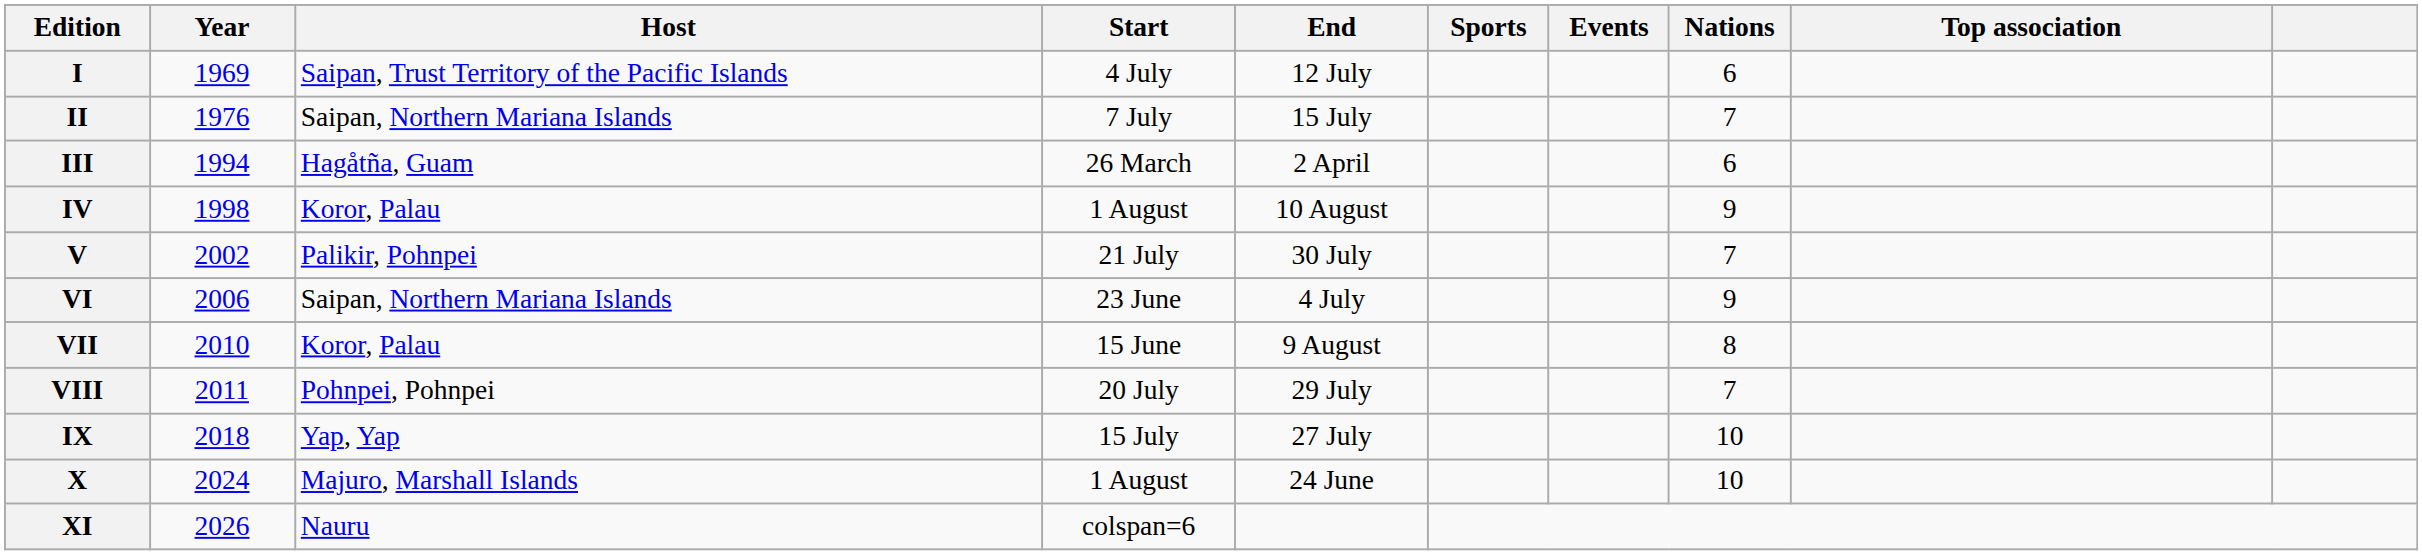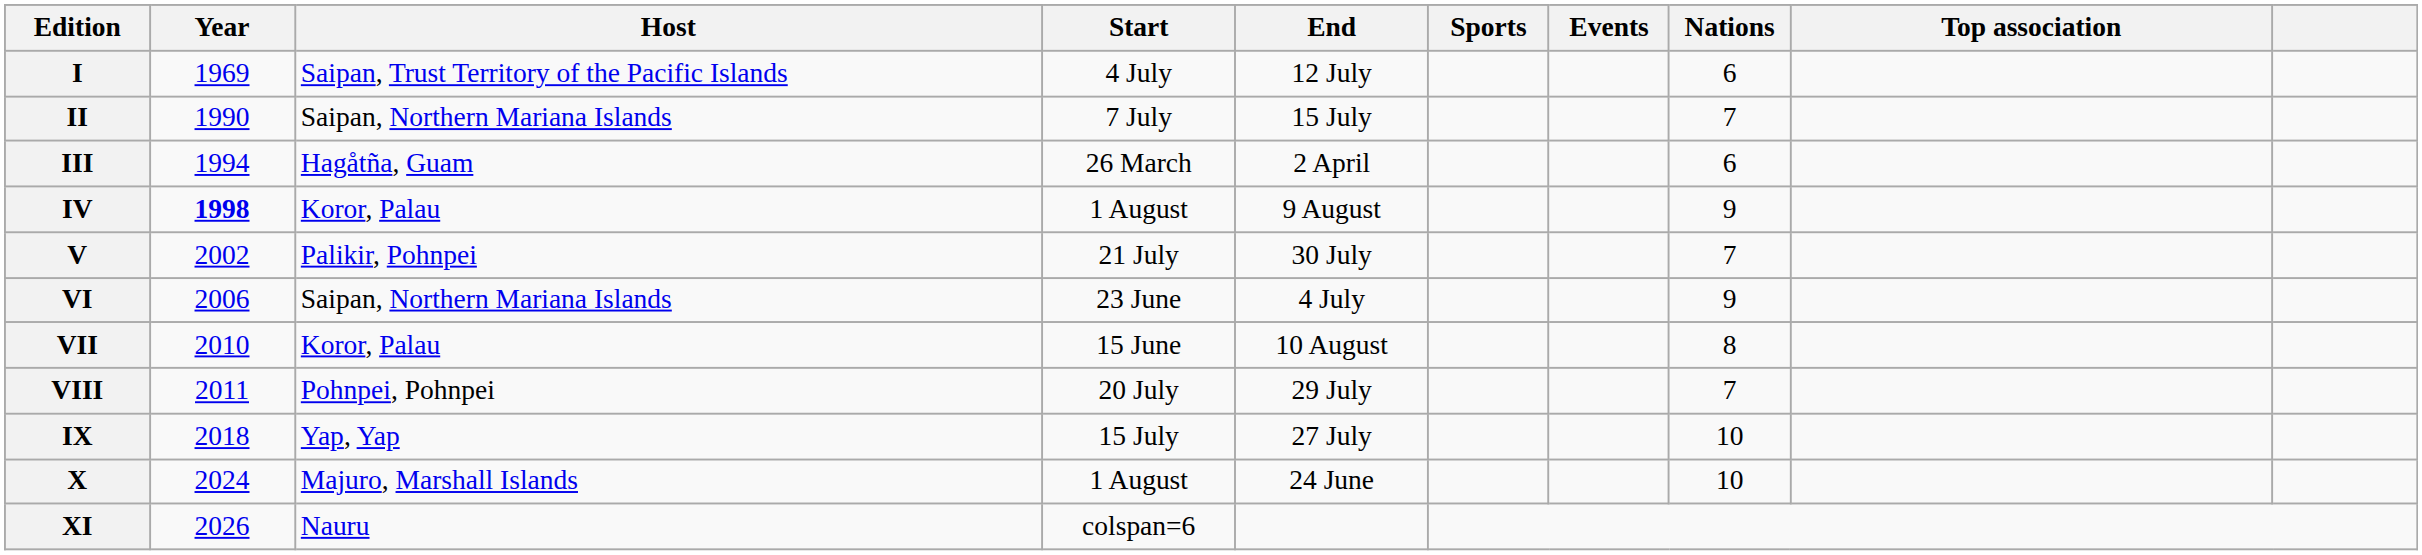(222, 118) 1976 -> (222, 118) 1990
(222, 209) normal -> (222, 209) bold
(1332, 209) 10 August -> (1332, 209) 9 August
(1332, 345) 9 August -> (1332, 345) 10 August
